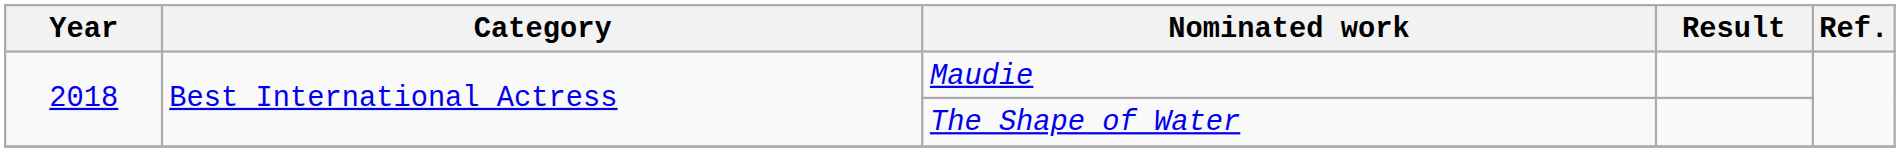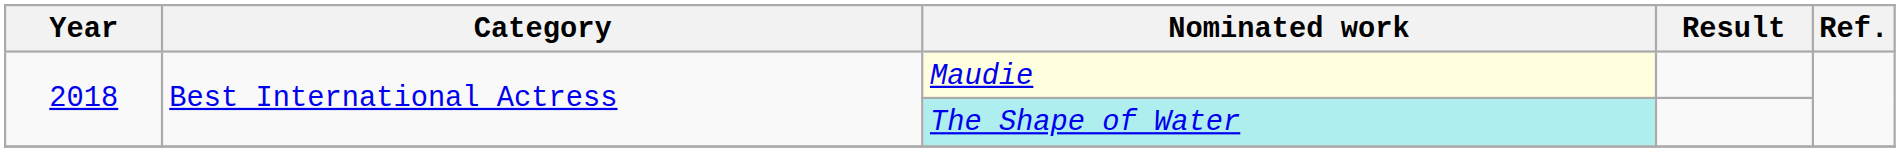(982, 75) no background -> (982, 75) lightyellow background
(1085, 122) no background -> (1085, 122) paleturquoise background
